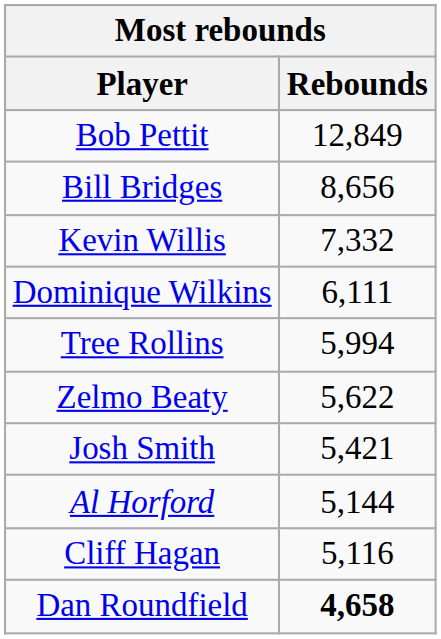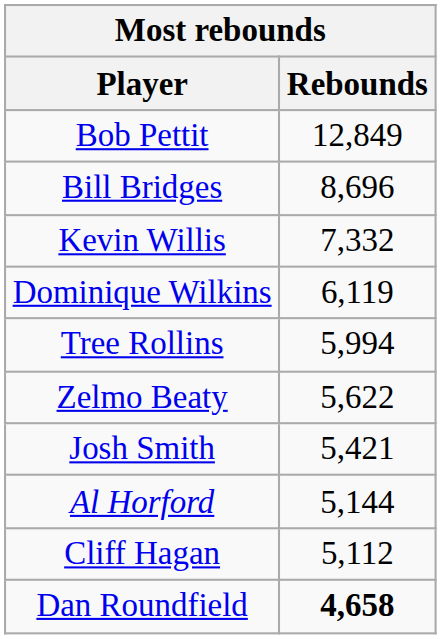(357, 187) 8,656 -> (357, 187) 8,696
(357, 291) 6,111 -> (357, 291) 6,119
(357, 553) 5,116 -> (357, 553) 5,112
